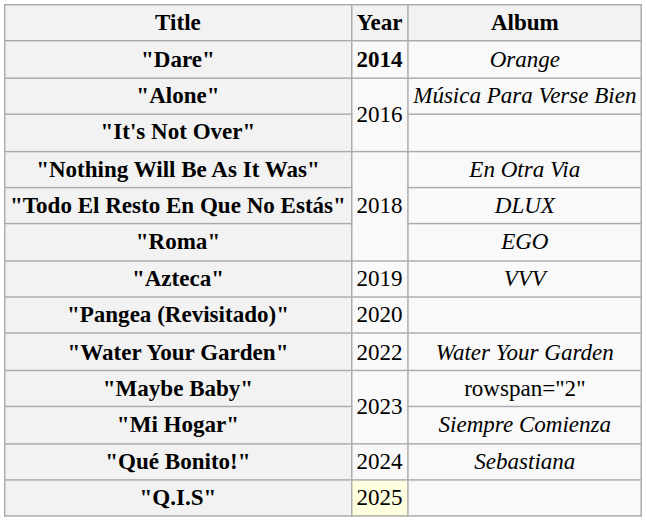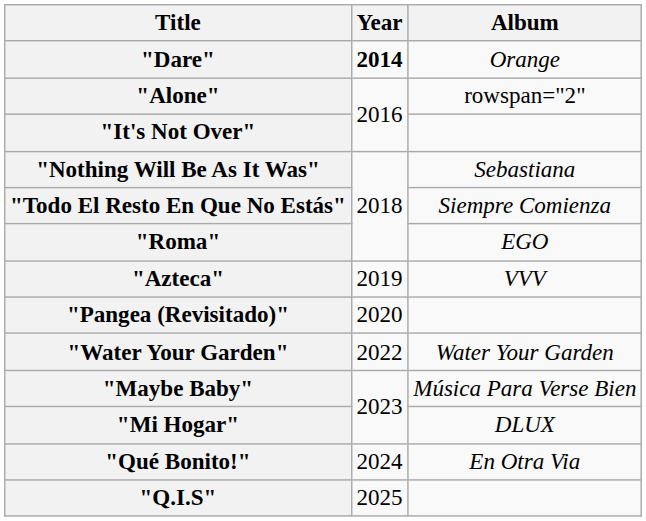(525, 95) Música Para Verse Bien -> (525, 95) rowspan="2"
(525, 168) En Otra Via -> (525, 168) Sebastiana
(525, 205) DLUX -> (525, 205) Siempre Comienza
(525, 388) rowspan="2" -> (525, 388) Música Para Verse Bien
(525, 424) Siempre Comienza -> (525, 424) DLUX
(525, 461) Sebastiana -> (525, 461) En Otra Via
(380, 497) lightyellow background -> (380, 497) no background
